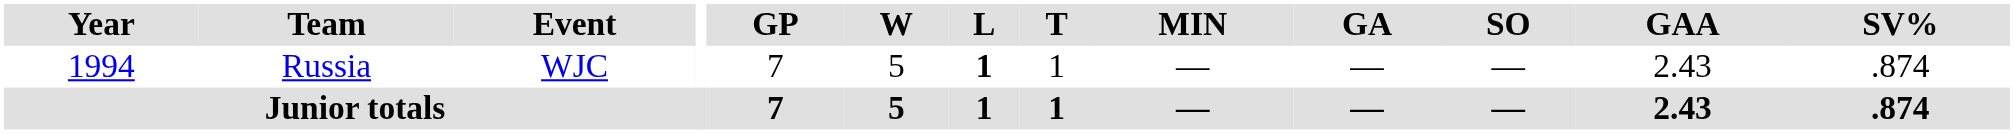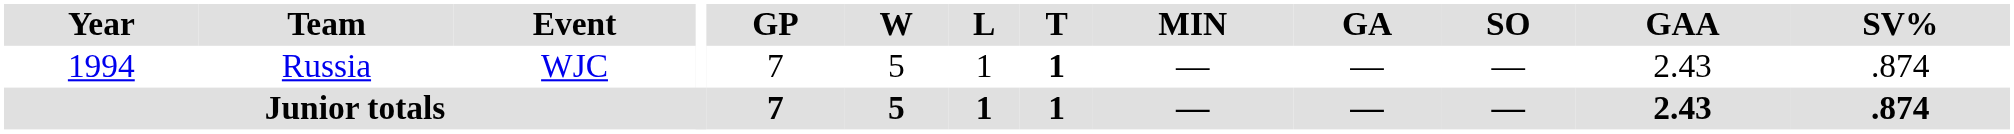(984, 66) bold -> (984, 66) normal
(1057, 66) normal -> (1057, 66) bold
